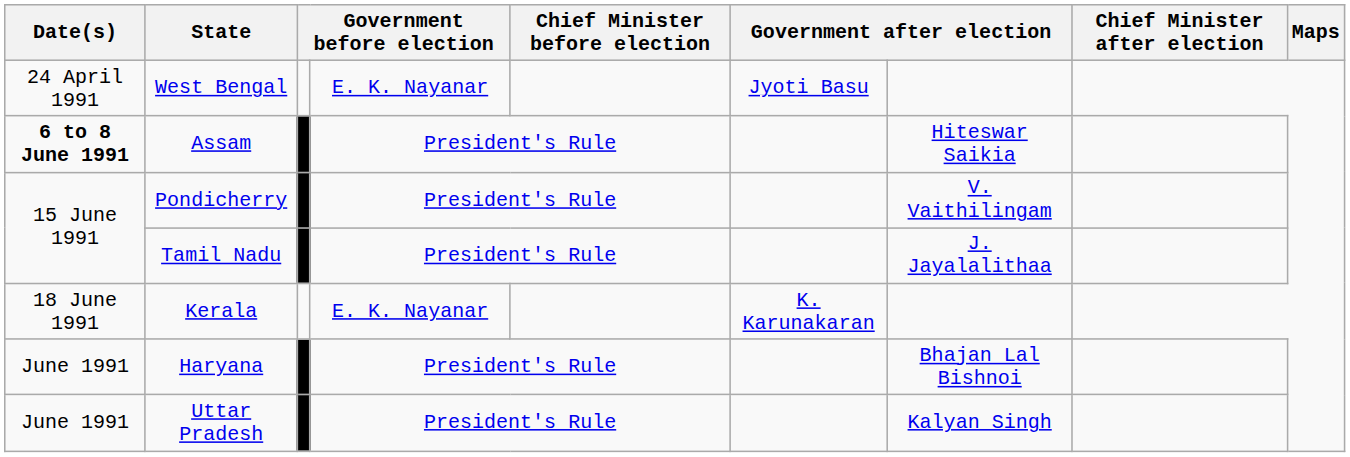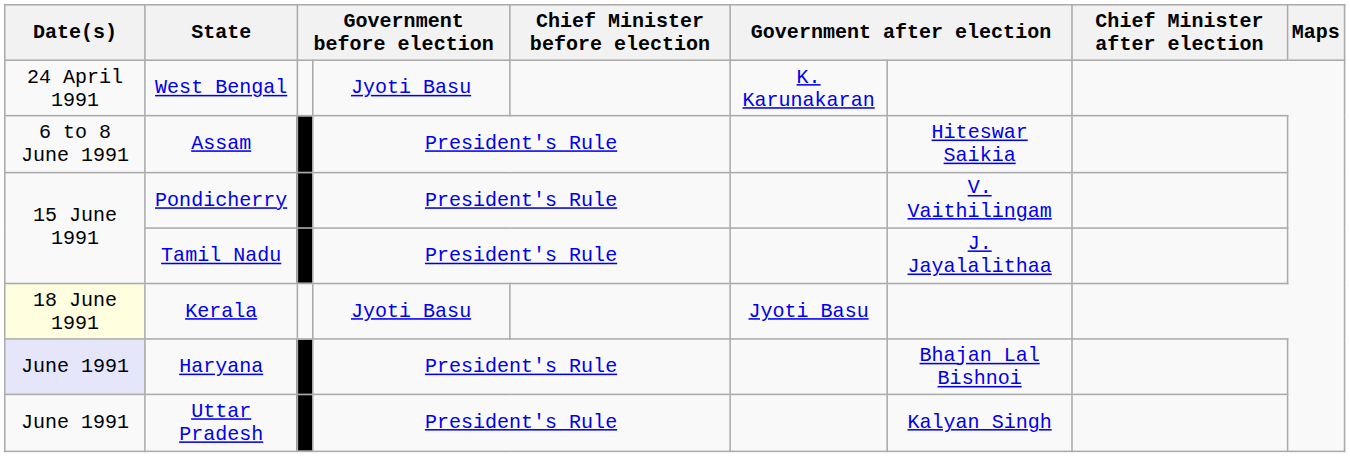(410, 88) E. K. Nayanar -> (411, 88) Jyoti Basu
(809, 88) Jyoti Basu -> (809, 88) K. Karunakaran
(75, 144) bold -> (75, 144) normal
(75, 311) no background -> (75, 311) lightyellow background
(410, 311) E. K. Nayanar -> (411, 311) Jyoti Basu
(809, 311) K. Karunakaran -> (809, 311) Jyoti Basu
(75, 367) no background -> (75, 367) lavender background
